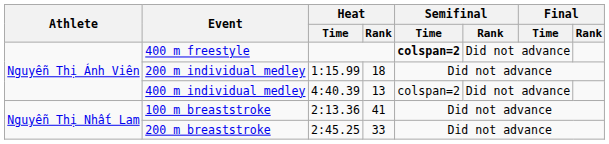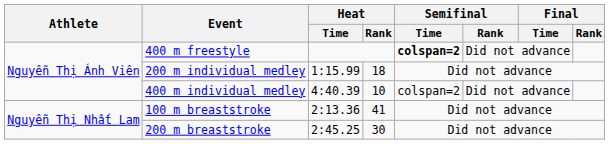(379, 91) 13 -> (379, 91) 10
(379, 129) 33 -> (379, 129) 30
